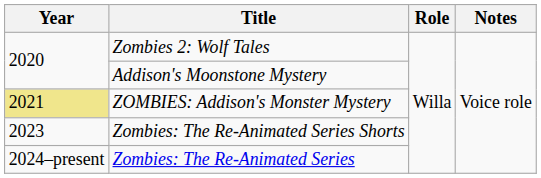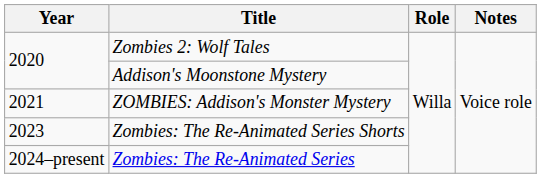(26, 103) khaki background -> (26, 103) no background
